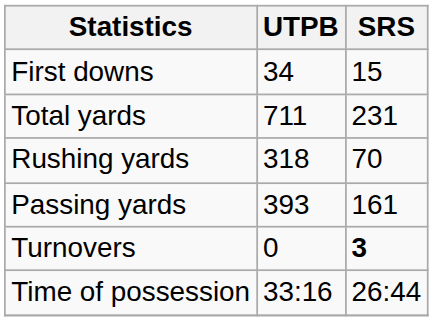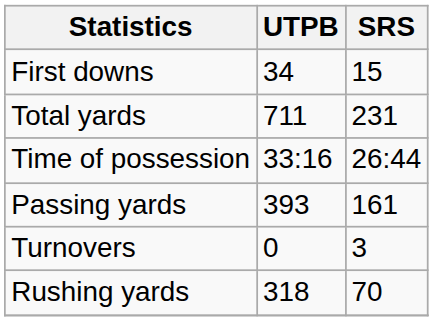rows swapped: (100, 159) <-> (131, 292)
(359, 248) bold -> (359, 248) normal
